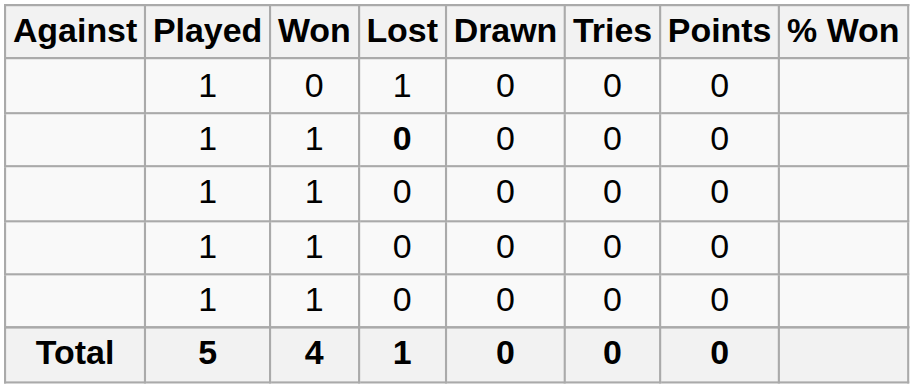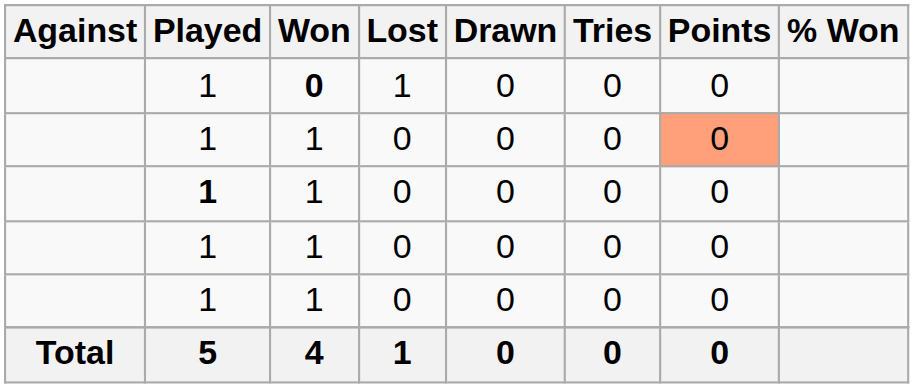(314, 85) normal -> (314, 85) bold
(402, 138) bold -> (402, 138) normal
(720, 138) no background -> (720, 138) lightsalmon background
(208, 192) normal -> (208, 192) bold
